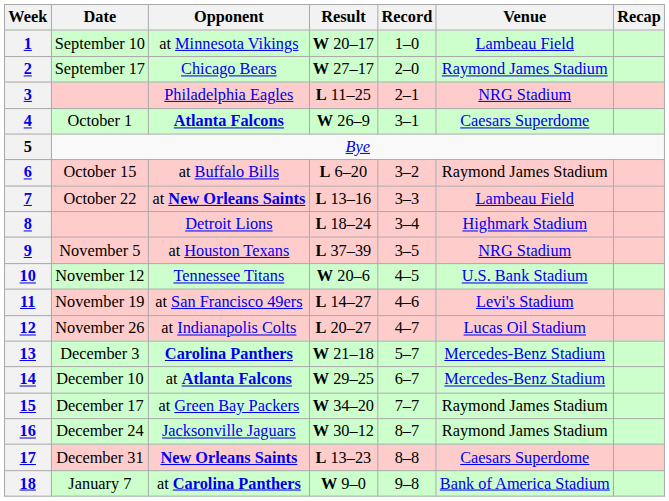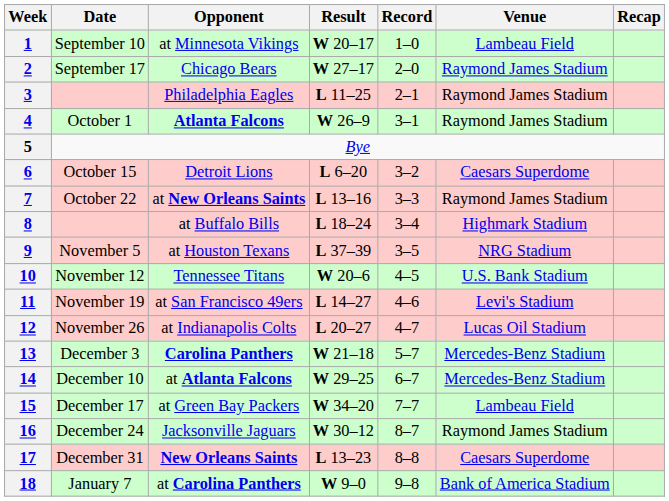(525, 95) NRG Stadium -> (525, 95) Raymond James Stadium
(525, 120) Caesars Superdome -> (525, 120) Raymond James Stadium
(229, 172) at Buffalo Bills -> (229, 172) Detroit Lions
(525, 172) Raymond James Stadium -> (525, 172) Caesars Superdome
(525, 198) Lambeau Field -> (525, 198) Raymond James Stadium
(229, 224) Detroit Lions -> (229, 224) at Buffalo Bills
(525, 405) Raymond James Stadium -> (525, 405) Lambeau Field
